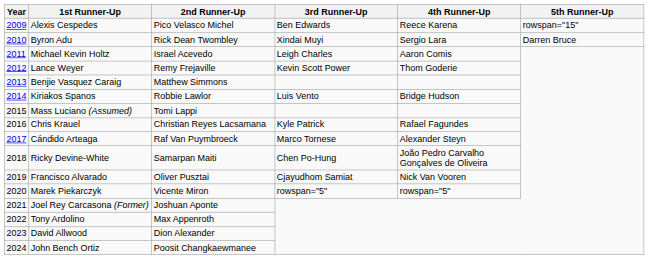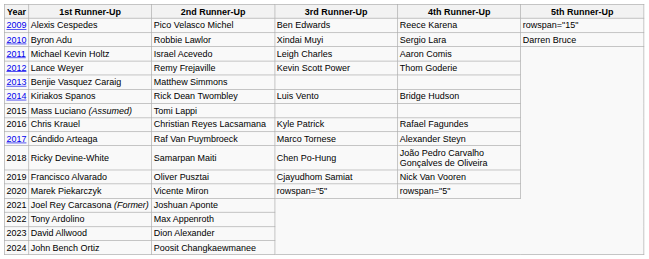(196, 39) Rick Dean Twombley -> (182, 39) Robbie Lawlor
(182, 96) Robbie Lawlor -> (196, 96) Rick Dean Twombley
